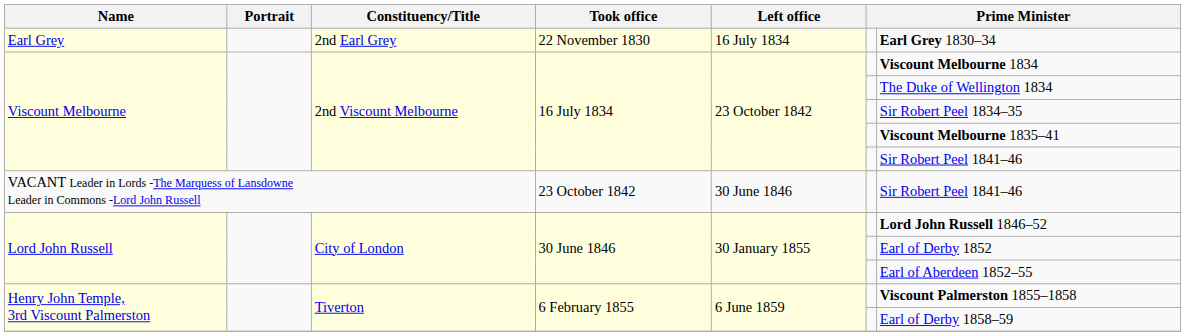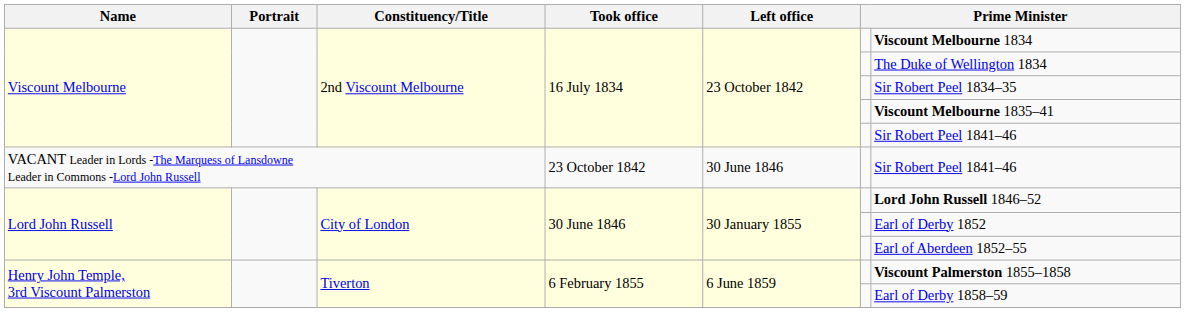- row: (36, 40)
